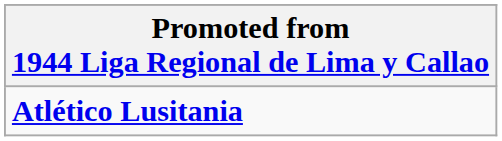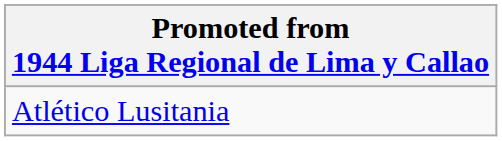(127, 110) bold -> (121, 110) normal
